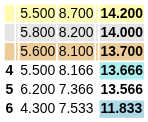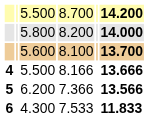(122, 70) paleturquoise background -> (122, 70) no background
(121, 109) lightblue background -> (121, 109) no background
